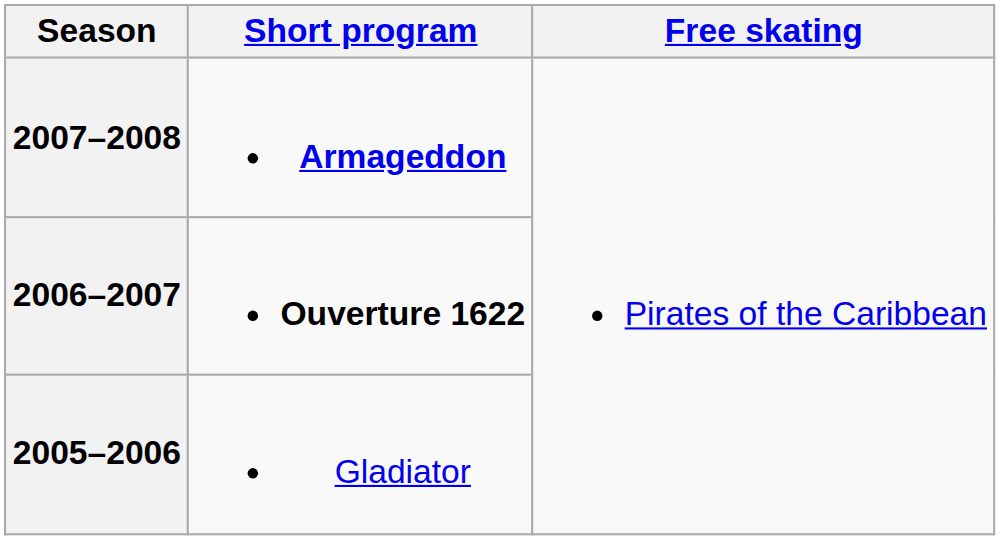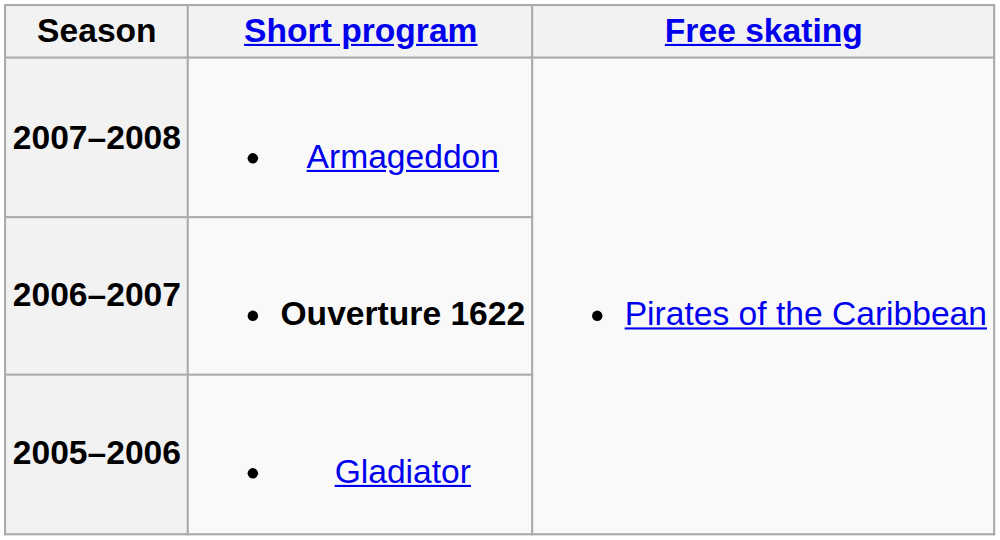(361, 156) bold -> (361, 156) normal
